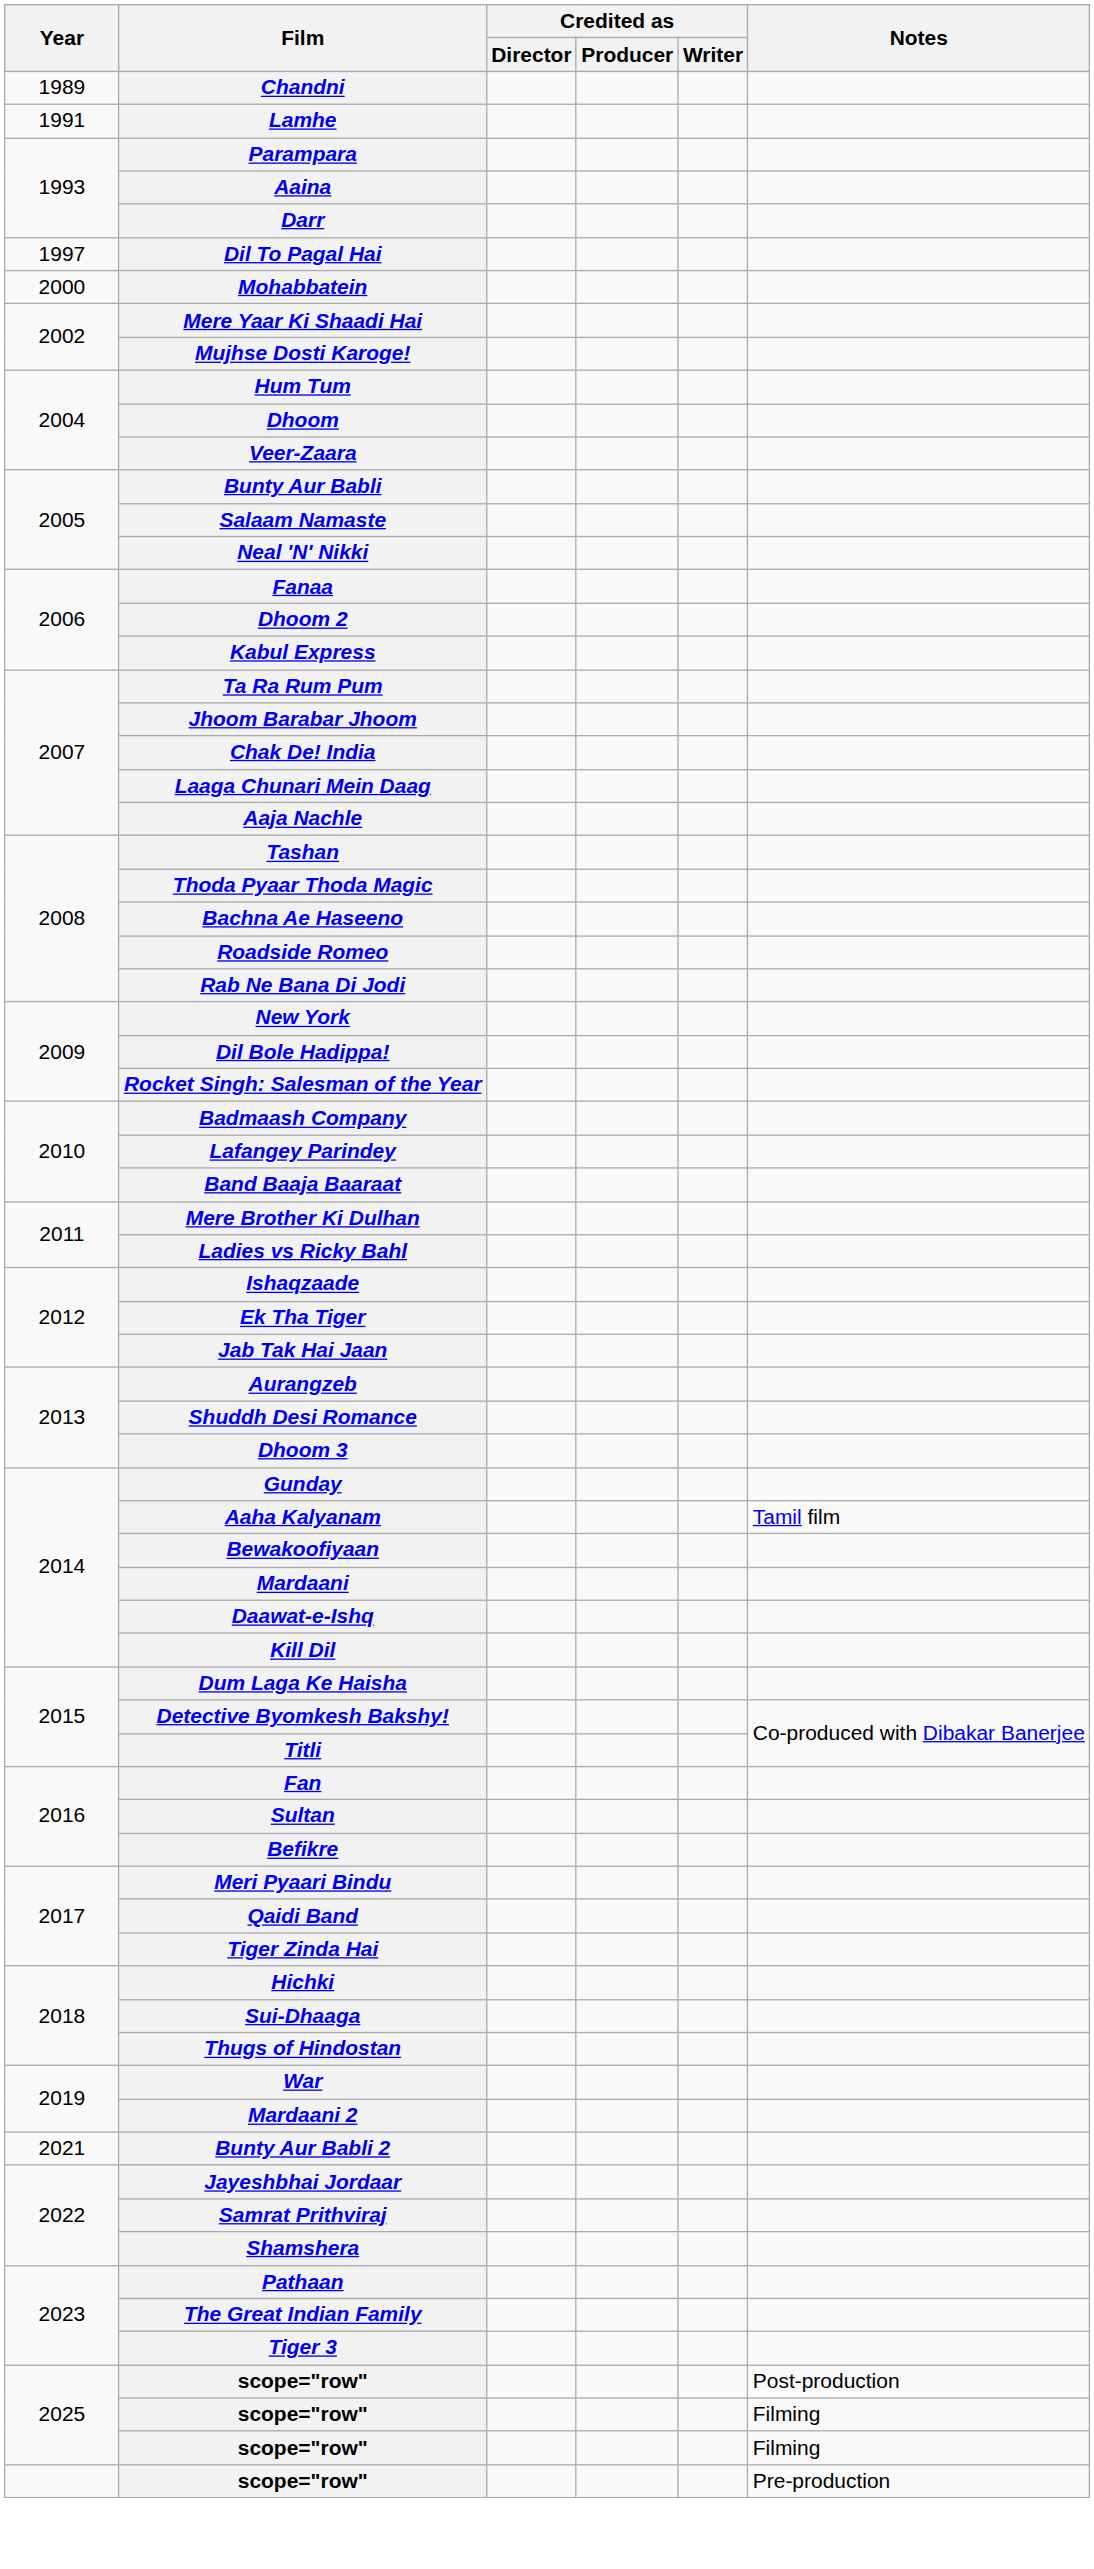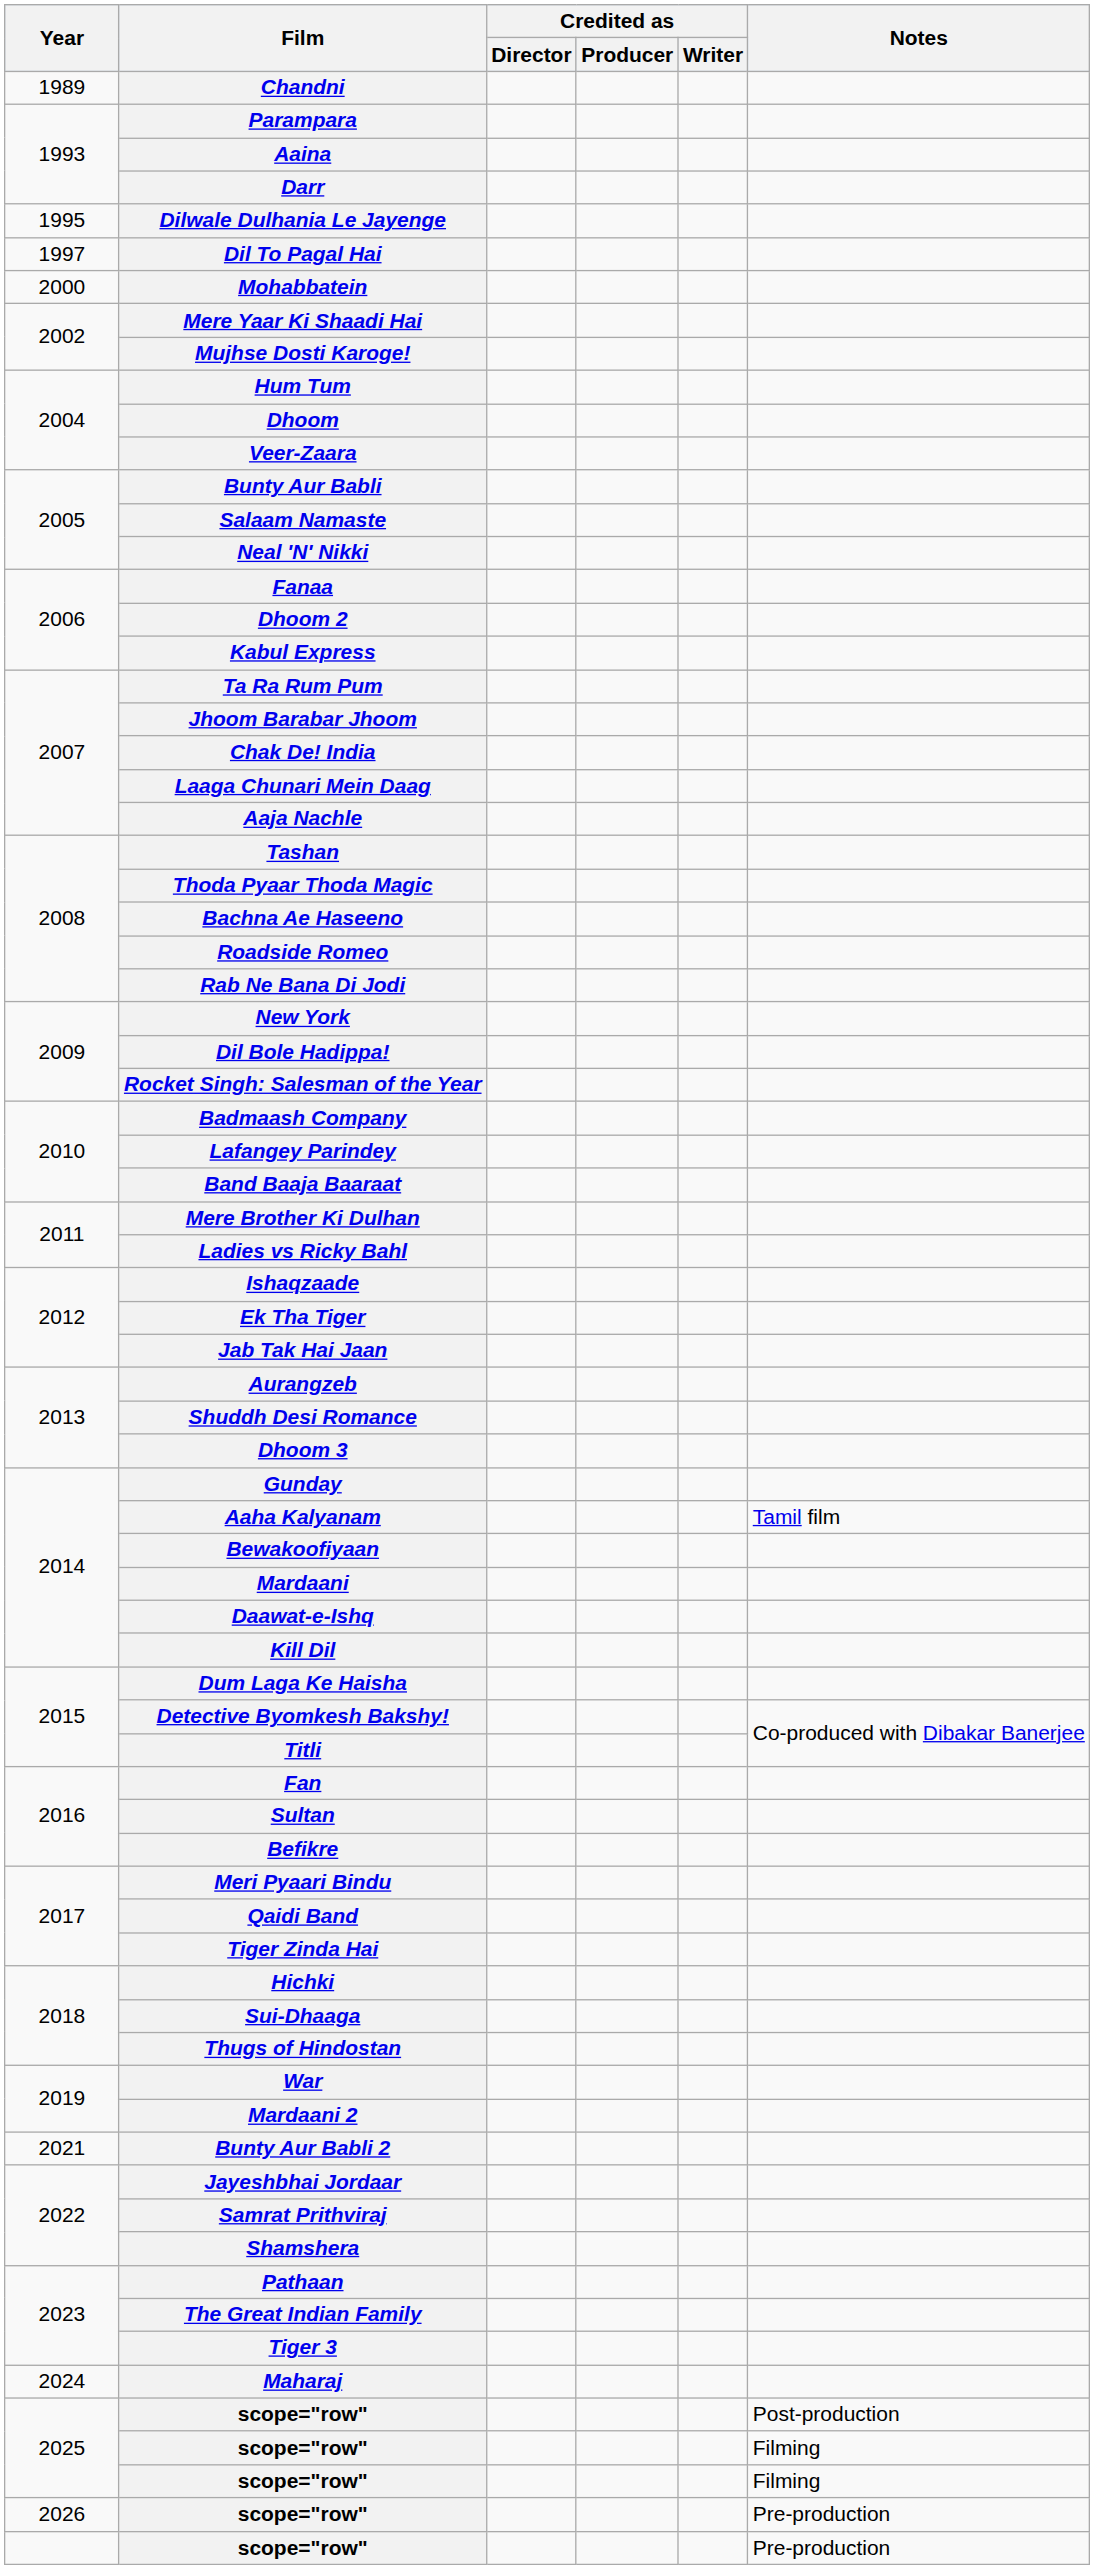- row: (62, 120)
+ row: (62, 220)
+ row: (62, 2381)
+ row: (62, 2514)
